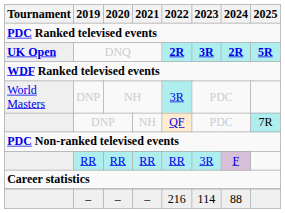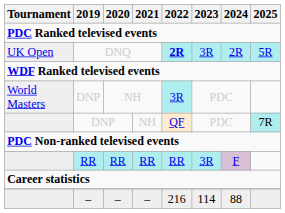(32, 52) bold -> (30, 52) normal
(206, 52) bold -> (206, 52) normal
(236, 52) bold -> (236, 52) normal
(265, 52) bold -> (265, 52) normal
